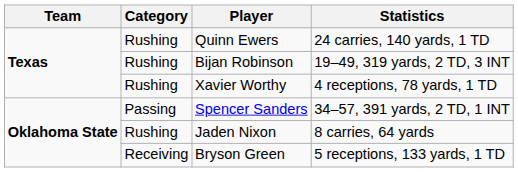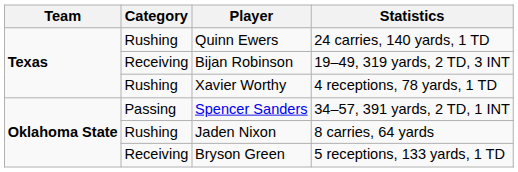(151, 62) Rushing -> (156, 62) Receiving
